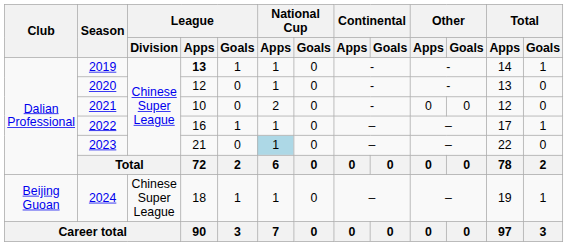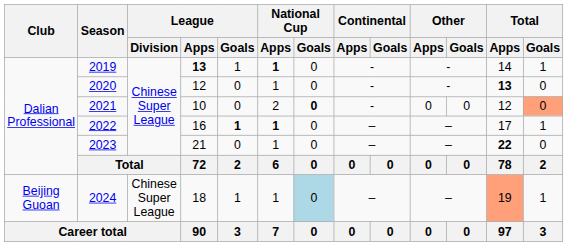(276, 67) normal -> (276, 67) bold
(505, 86) normal -> (505, 86) bold
(314, 106) normal -> (314, 106) bold
(543, 106) no background -> (543, 106) lightsalmon background
(237, 125) normal -> (237, 125) bold
(276, 125) normal -> (276, 125) bold
(276, 145) lightblue background -> (276, 145) no background
(505, 145) normal -> (505, 145) bold
(314, 198) no background -> (314, 198) lightblue background
(505, 198) no background -> (505, 198) lightsalmon background
